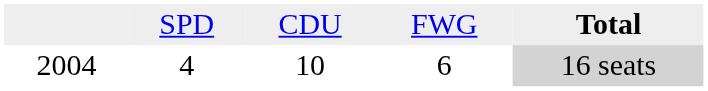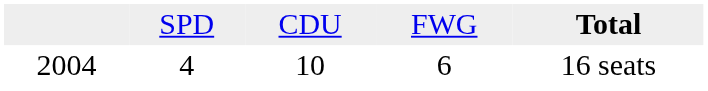(608, 65) lightgrey background -> (608, 65) no background
